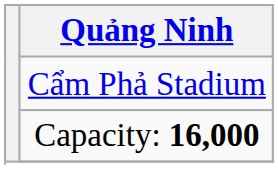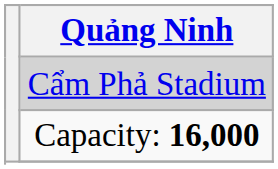(147, 82) no background -> (147, 82) lightgrey background
